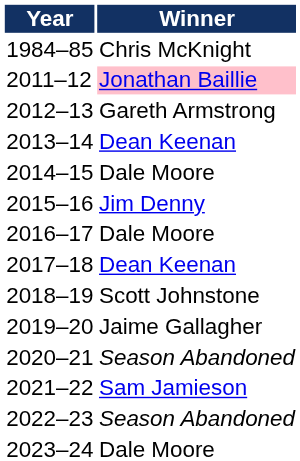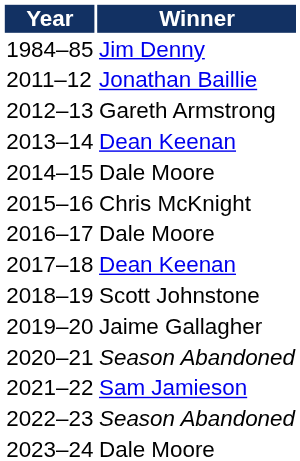(175, 49) Chris McKnight -> (152, 49) Jim Denny
(178, 80) pink background -> (178, 80) no background
(152, 203) Jim Denny -> (175, 203) Chris McKnight
